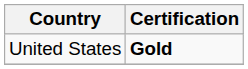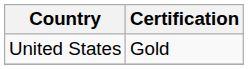(151, 49) bold -> (150, 49) normal
